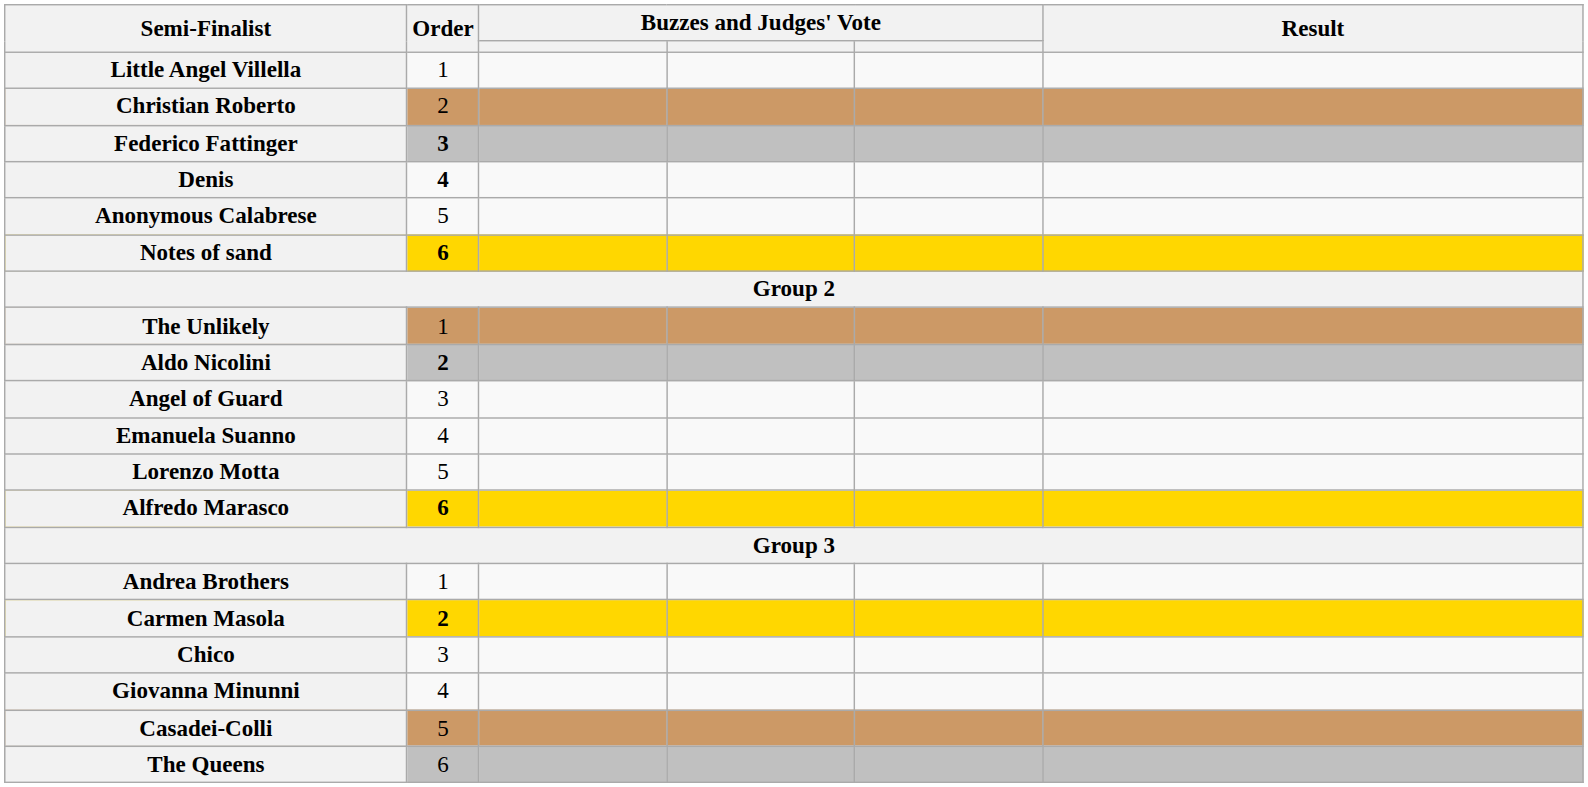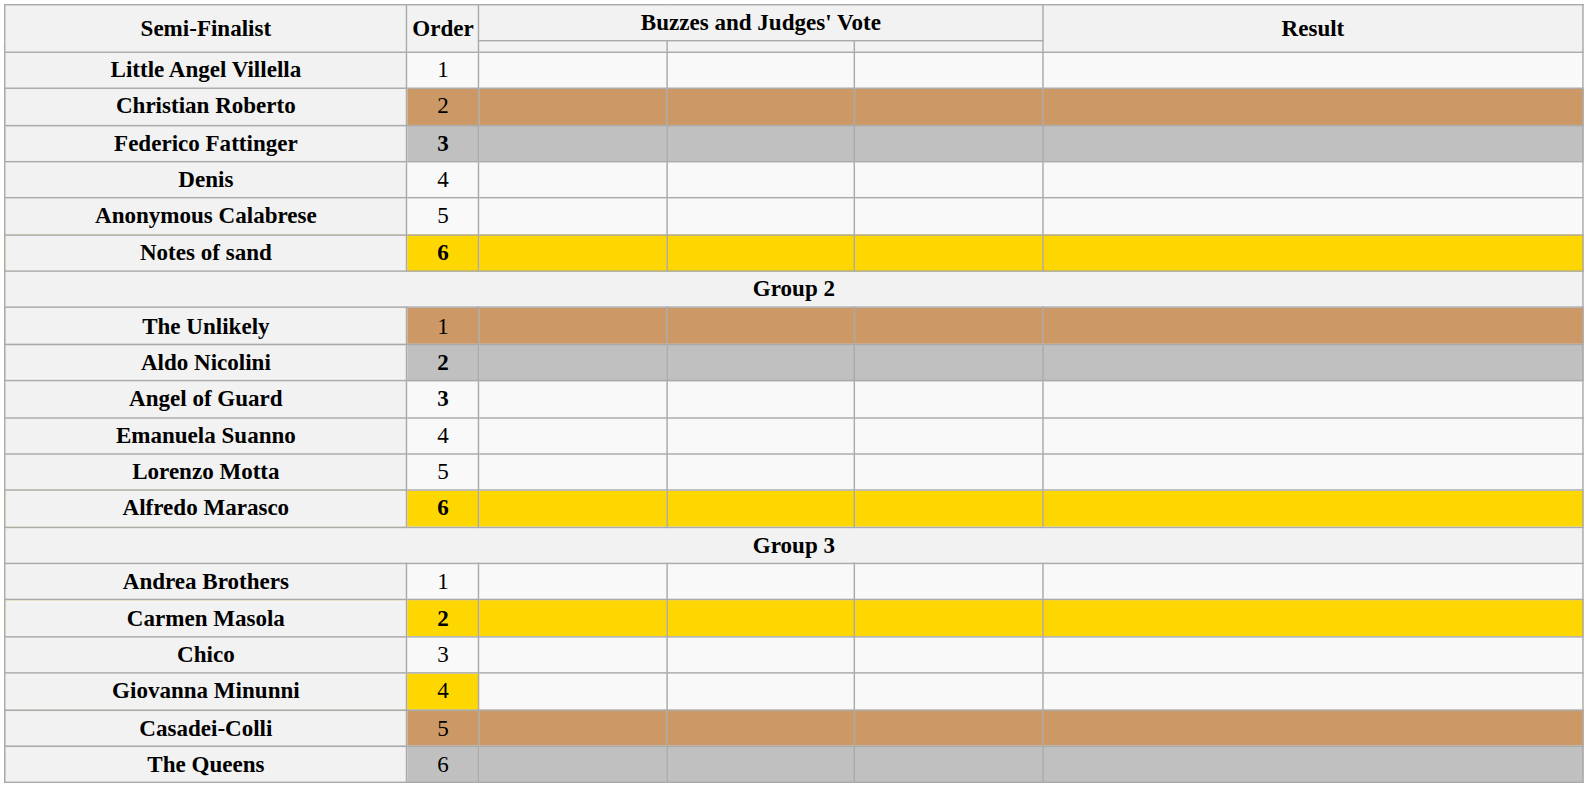(443, 179) bold -> (443, 179) normal
(443, 398) normal -> (443, 398) bold
(443, 691) no background -> (443, 691) gold background
